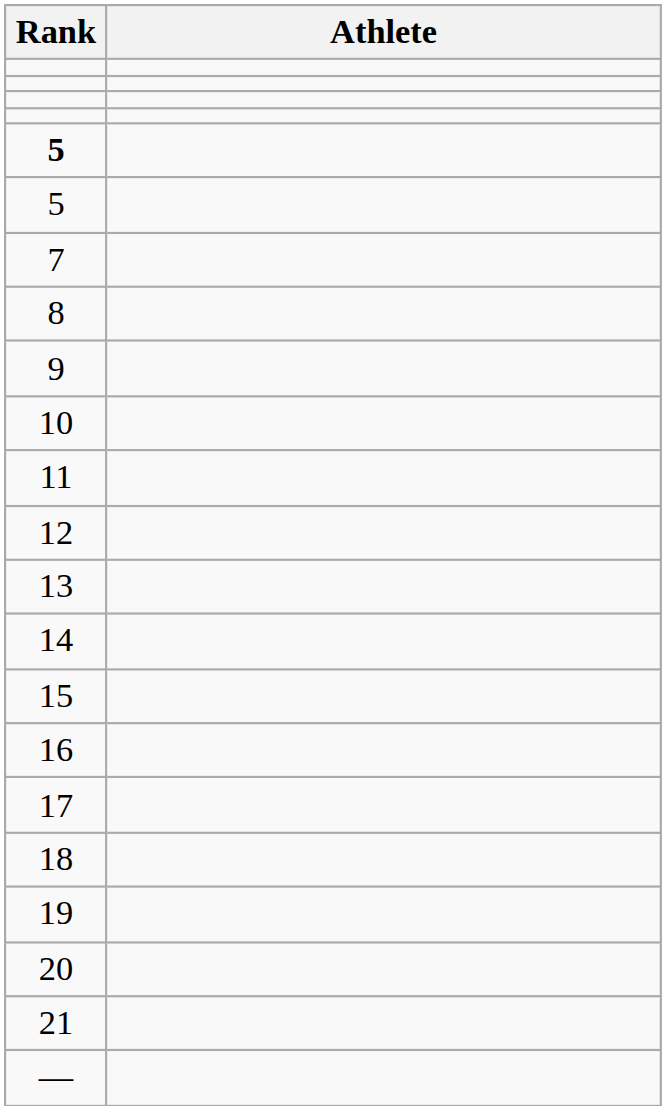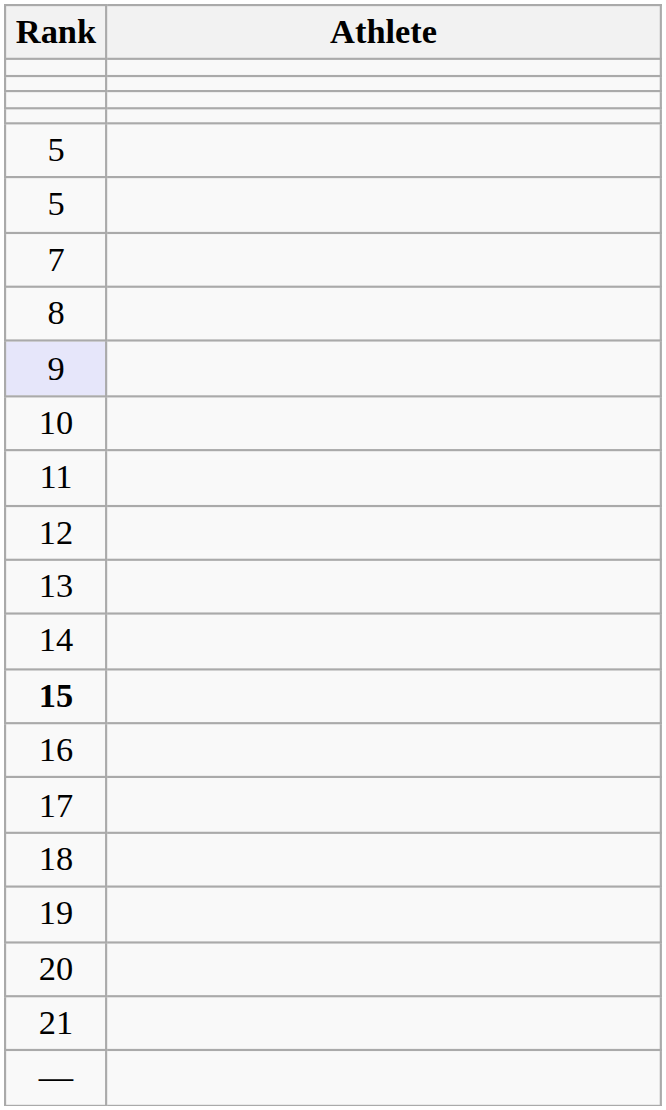(56, 149) bold -> (56, 149) normal
(56, 367) no background -> (56, 367) lavender background
(56, 695) normal -> (56, 695) bold
